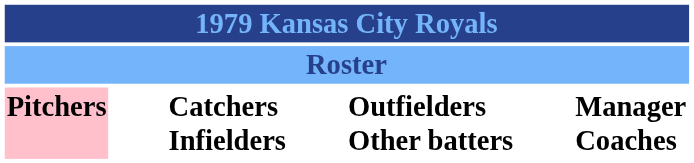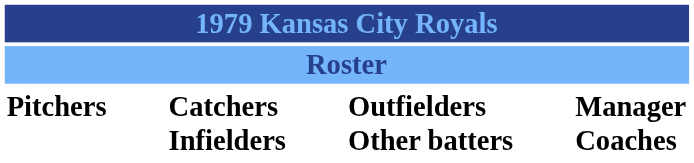(57, 105) pink background -> (57, 105) no background
